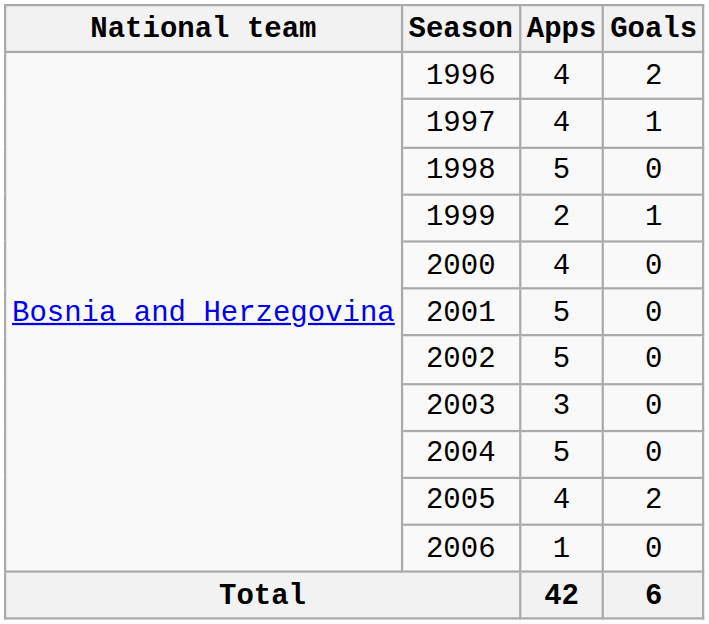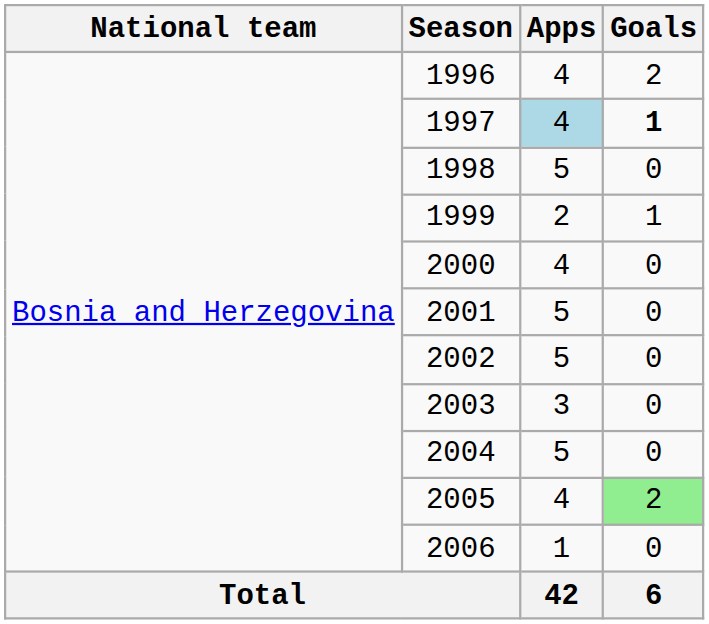(562, 123) no background -> (562, 123) lightblue background
(654, 123) normal -> (654, 123) bold
(654, 501) no background -> (654, 501) lightgreen background
